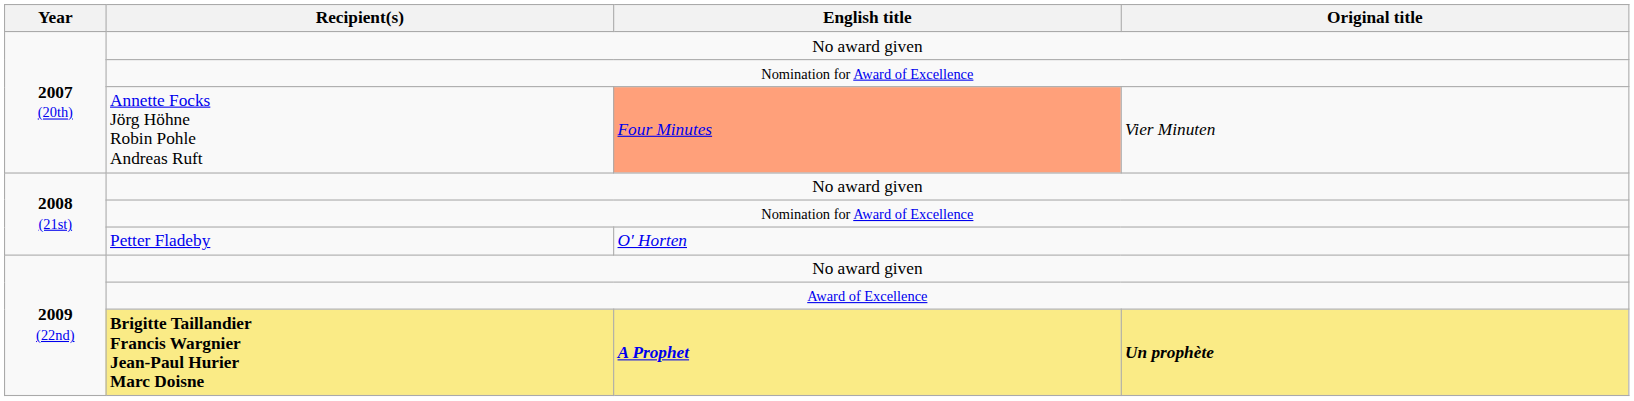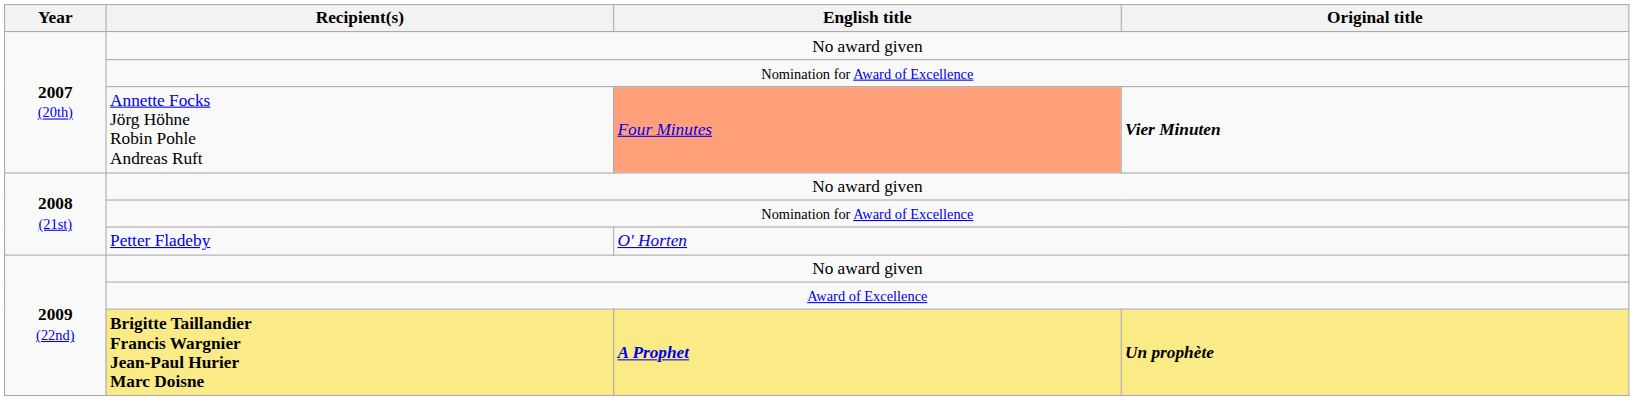(1170, 129) normal -> (1173, 129) bold
